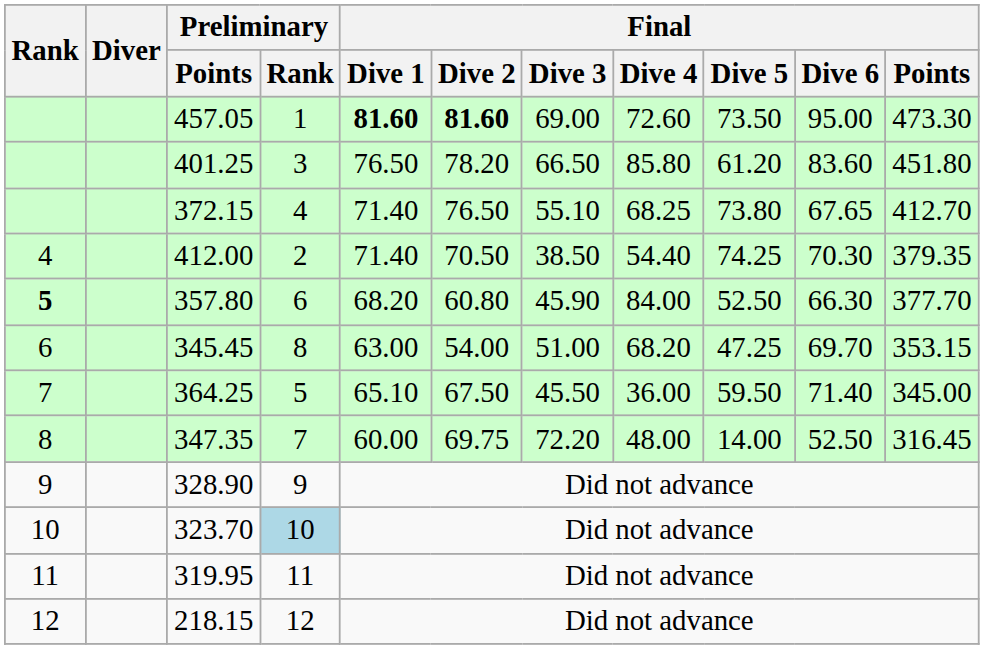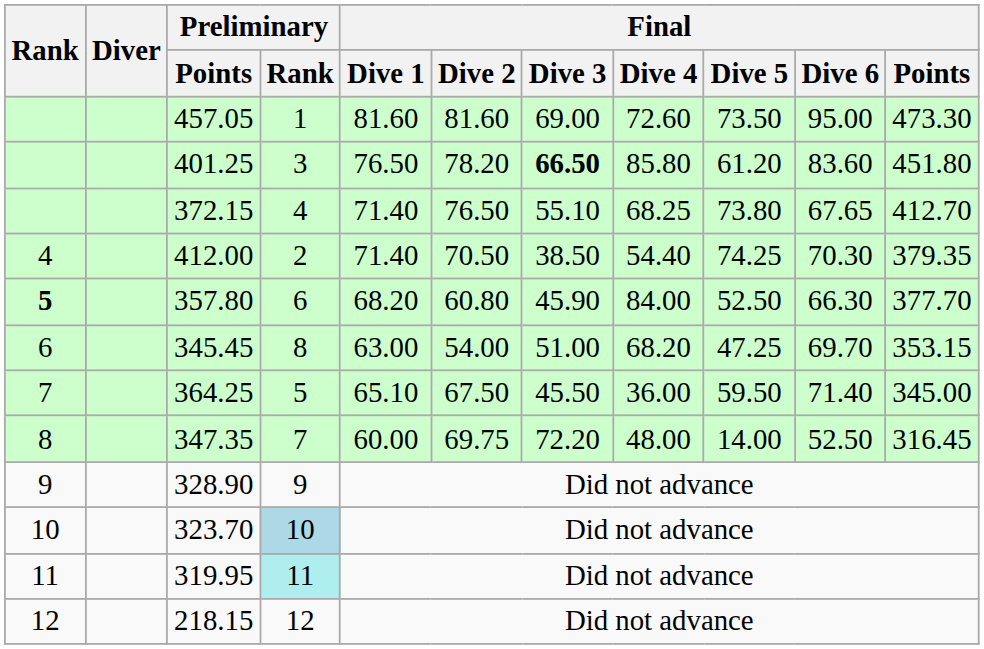(386, 118) bold -> (386, 118) normal
(477, 118) bold -> (477, 118) normal
(568, 164) normal -> (568, 164) bold
(300, 575) no background -> (300, 575) paleturquoise background
